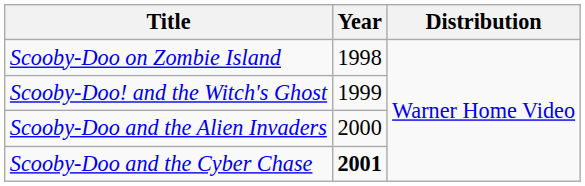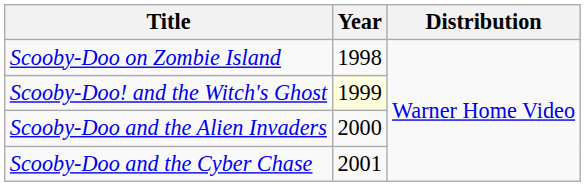(360, 92) no background -> (360, 92) lightyellow background
(360, 163) bold -> (360, 163) normal
